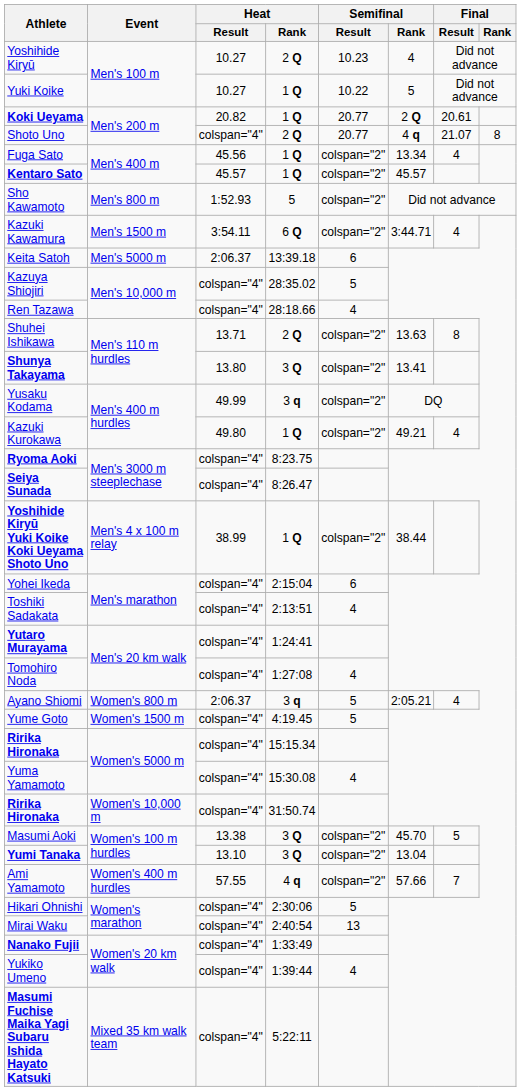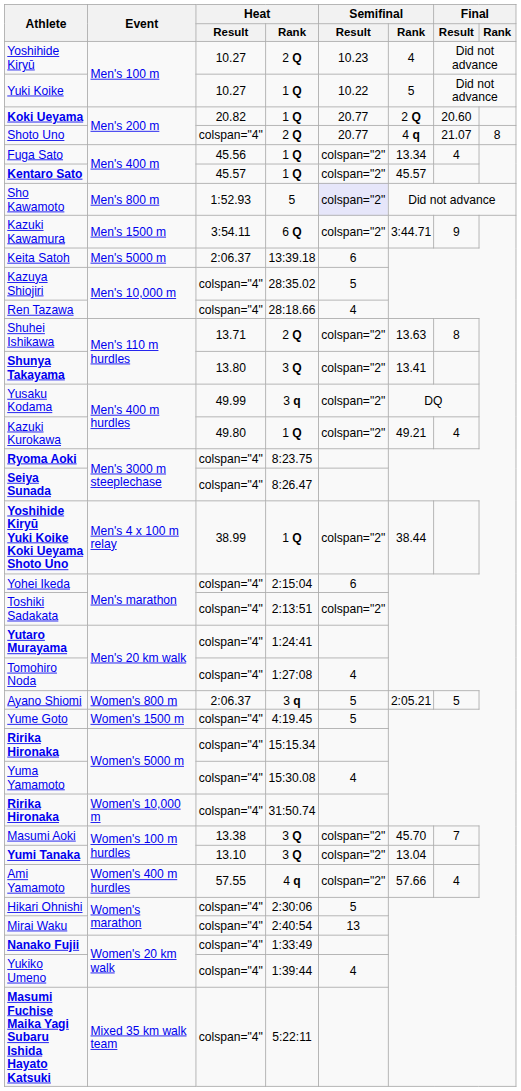(456, 117) 20.61 -> (456, 117) 20.60
(353, 200) no background -> (353, 200) lavender background
(456, 232) 4 -> (456, 232) 9
(353, 609) 4 -> (353, 609) colspan="2"
(456, 700) 4 -> (456, 700) 5
(456, 836) 5 -> (456, 836) 7
(456, 881) 7 -> (456, 881) 4
